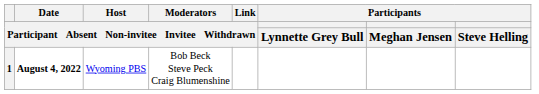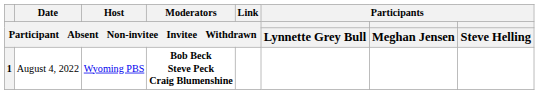(49, 68) bold -> (48, 68) normal
(191, 68) normal -> (191, 68) bold
